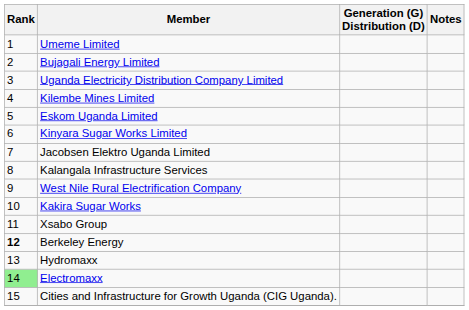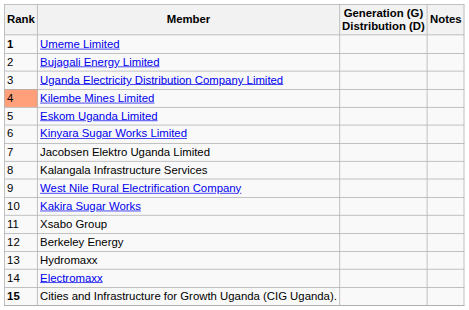(10, 44) normal -> (10, 44) bold
(10, 98) no background -> (10, 98) lightsalmon background
(13, 242) bold -> (13, 242) normal
(13, 278) lightgreen background -> (13, 278) no background
(13, 296) normal -> (13, 296) bold
